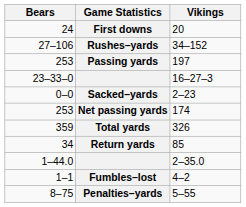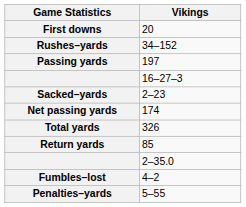- column: (40, 12)
